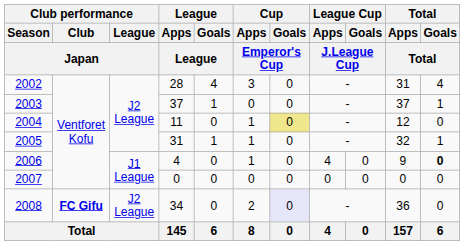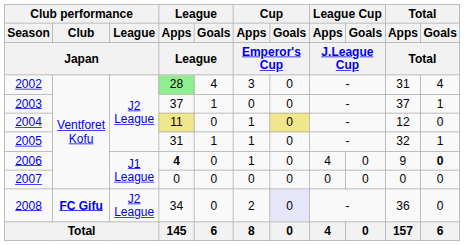(177, 84) no background -> (177, 84) lightgreen background
(177, 122) no background -> (177, 122) khaki background
(177, 160) normal -> (177, 160) bold
